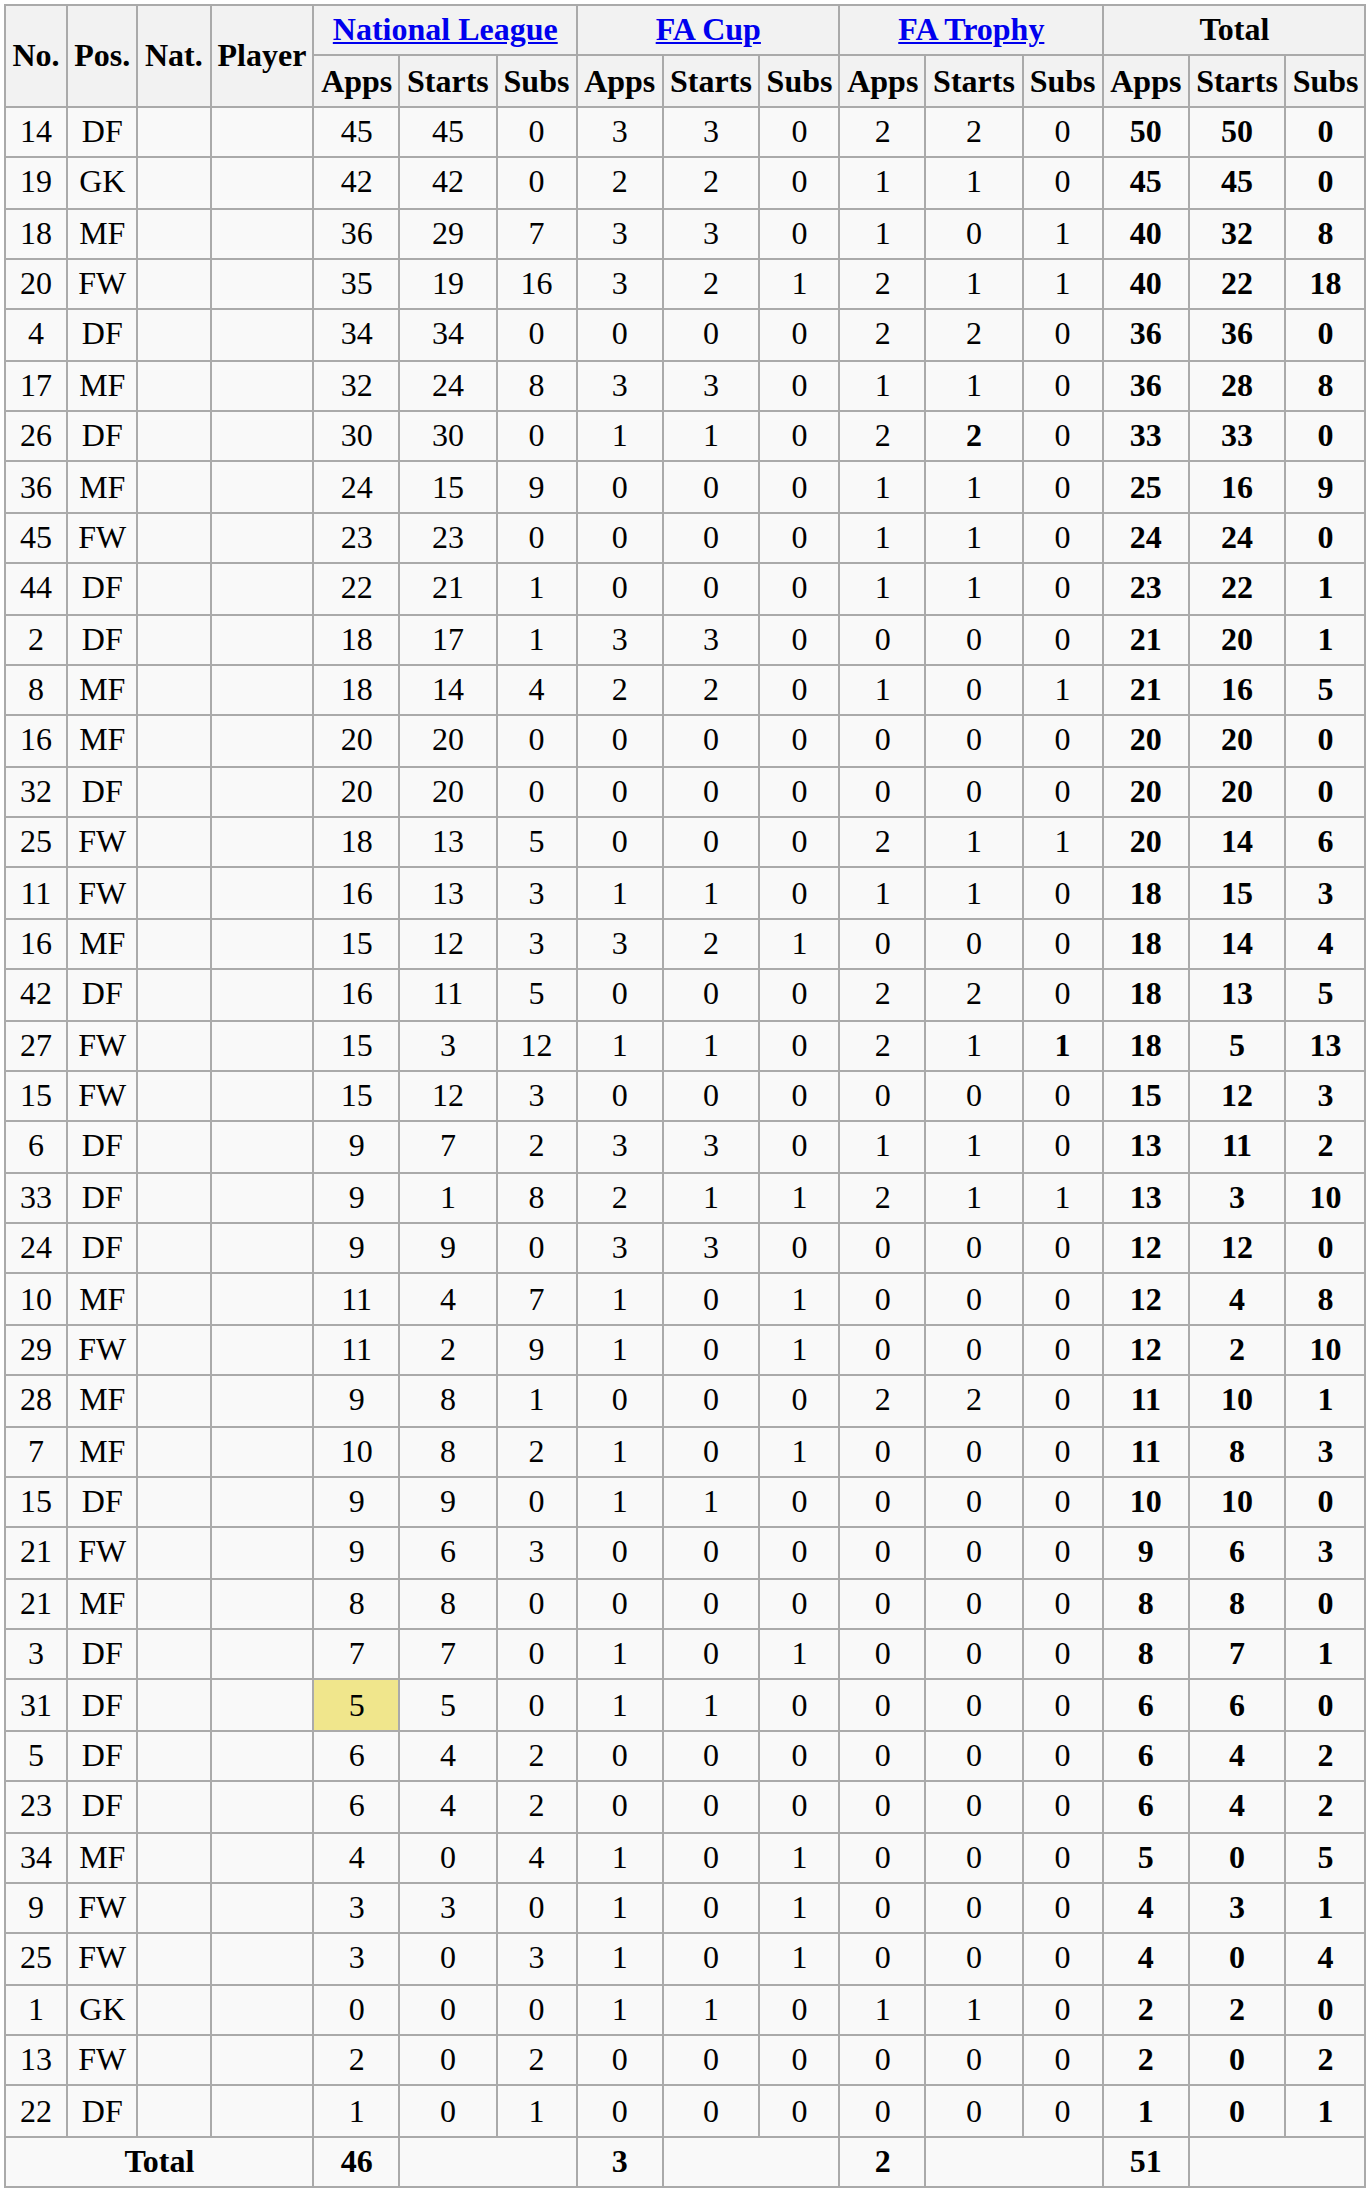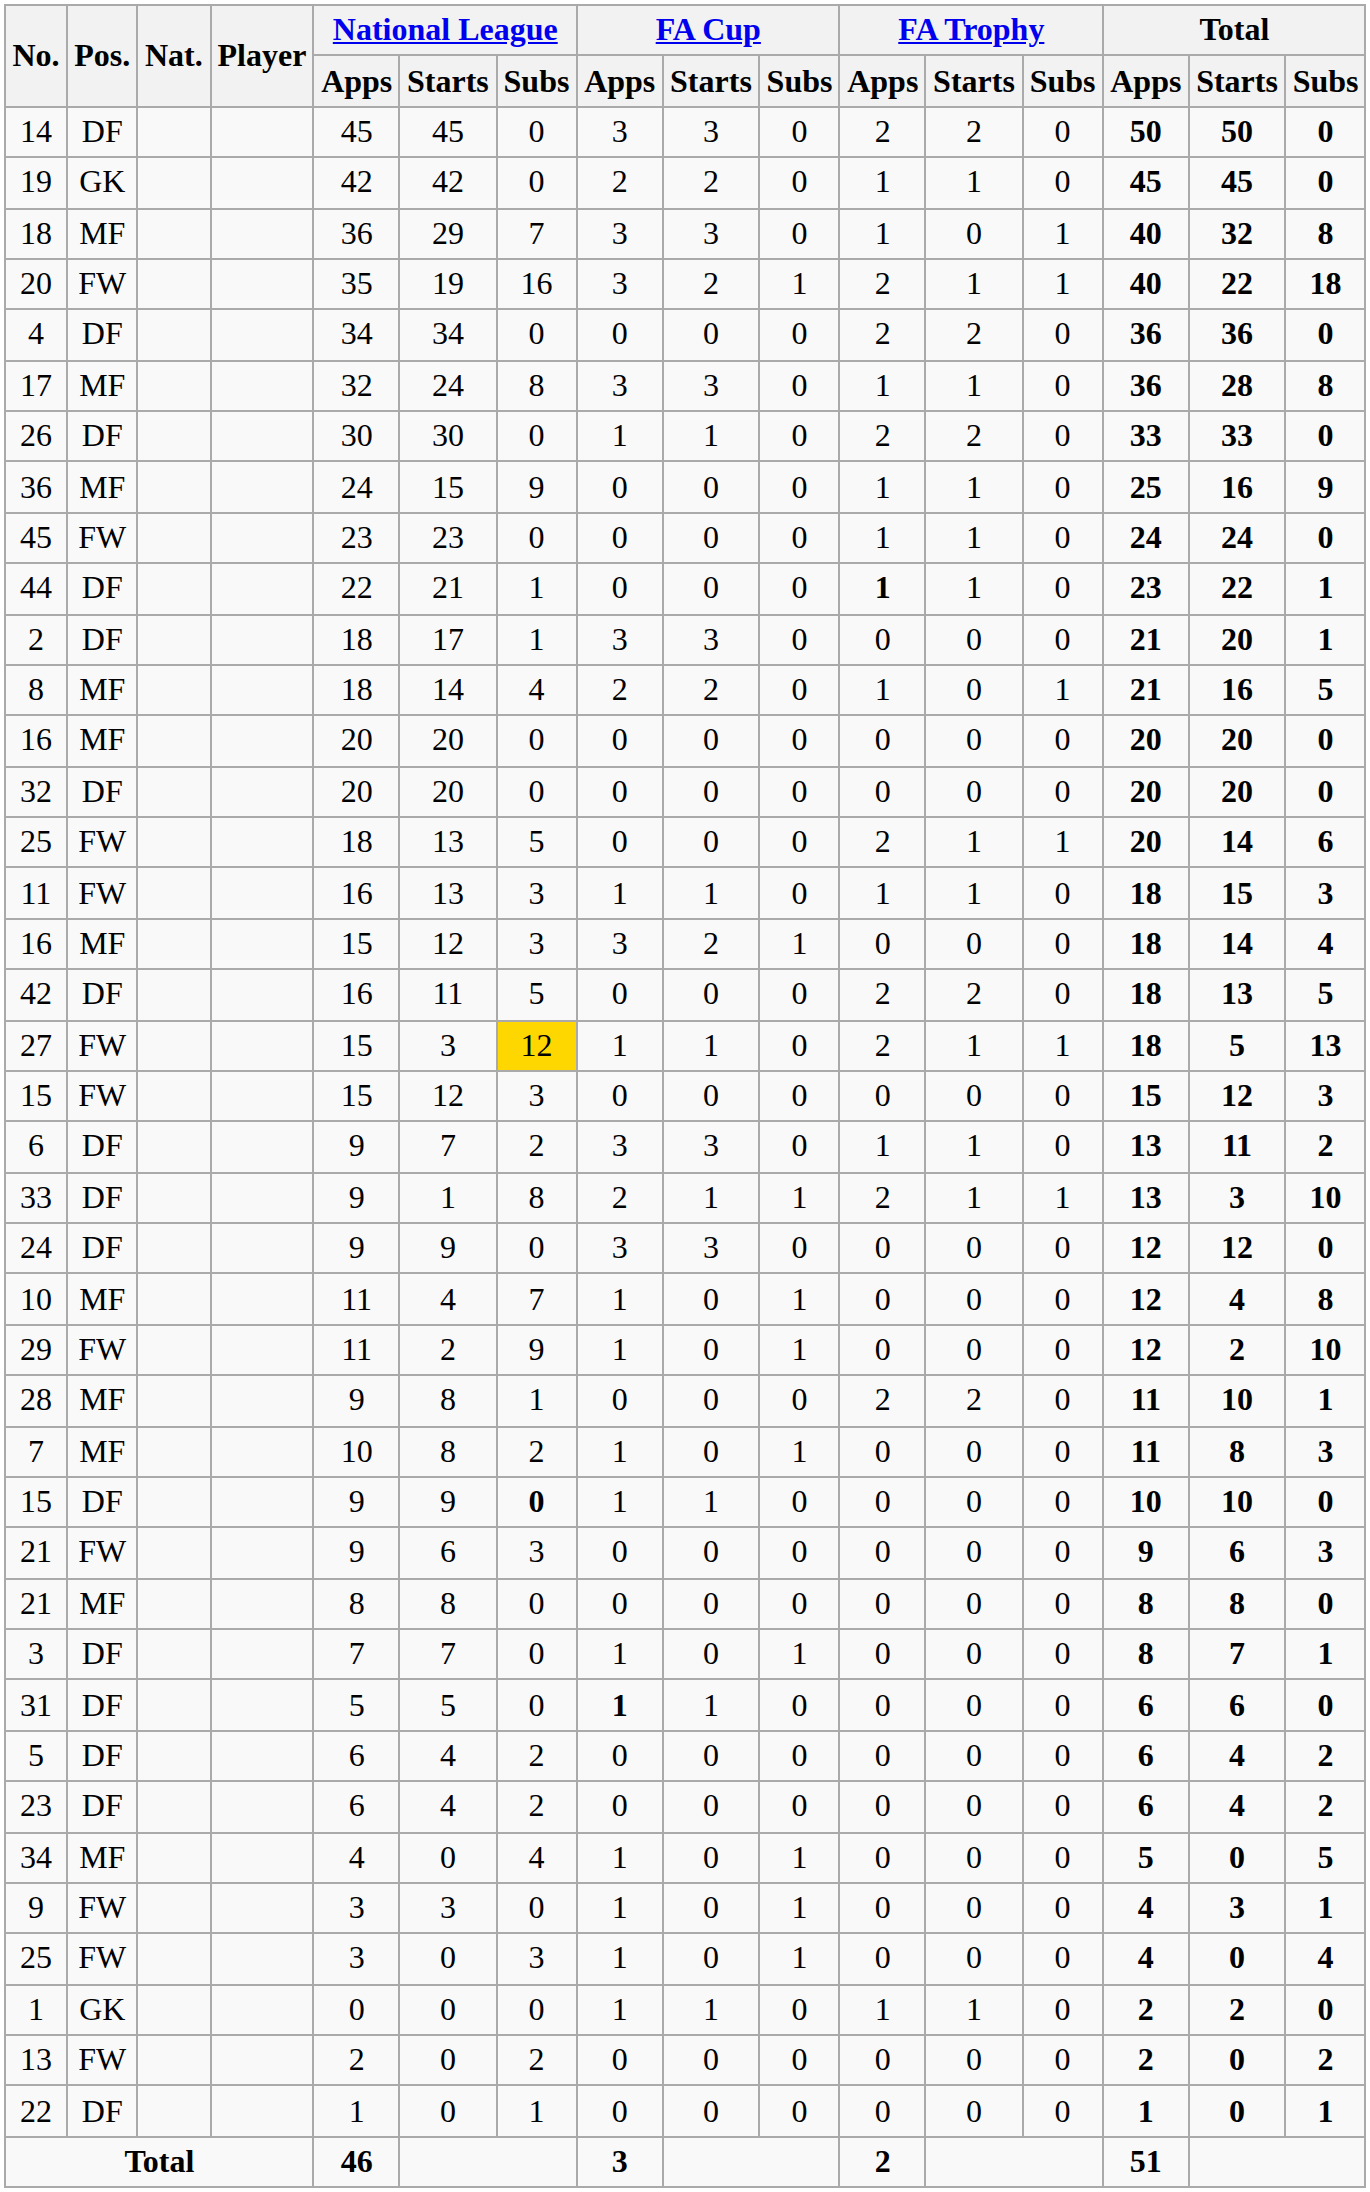(974, 435) bold -> (974, 435) normal
(883, 588) normal -> (883, 588) bold
(536, 1044) no background -> (536, 1044) gold background
(1063, 1044) bold -> (1063, 1044) normal
(536, 1501) normal -> (536, 1501) bold
(357, 1704) khaki background -> (357, 1704) no background
(620, 1704) normal -> (620, 1704) bold
